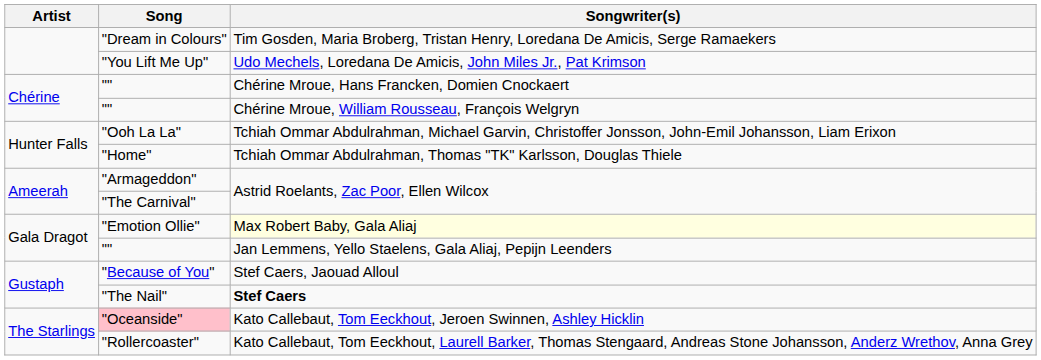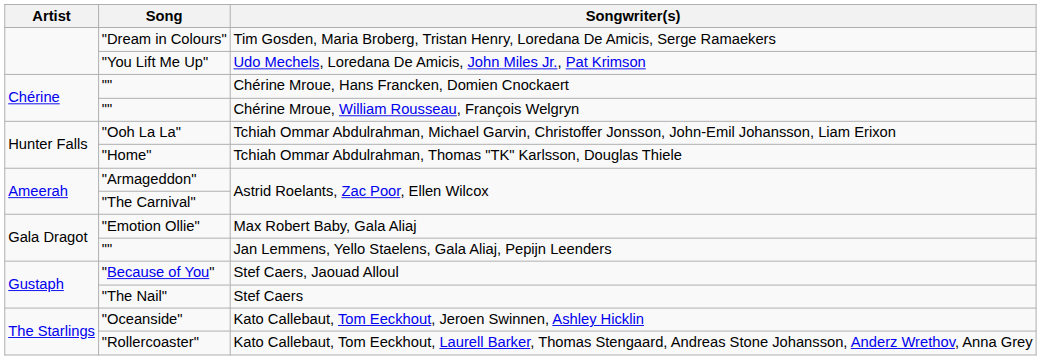(325, 226) lightyellow background -> (325, 226) no background
(270, 296) bold -> (268, 296) normal
(142, 319) pink background -> (142, 319) no background
